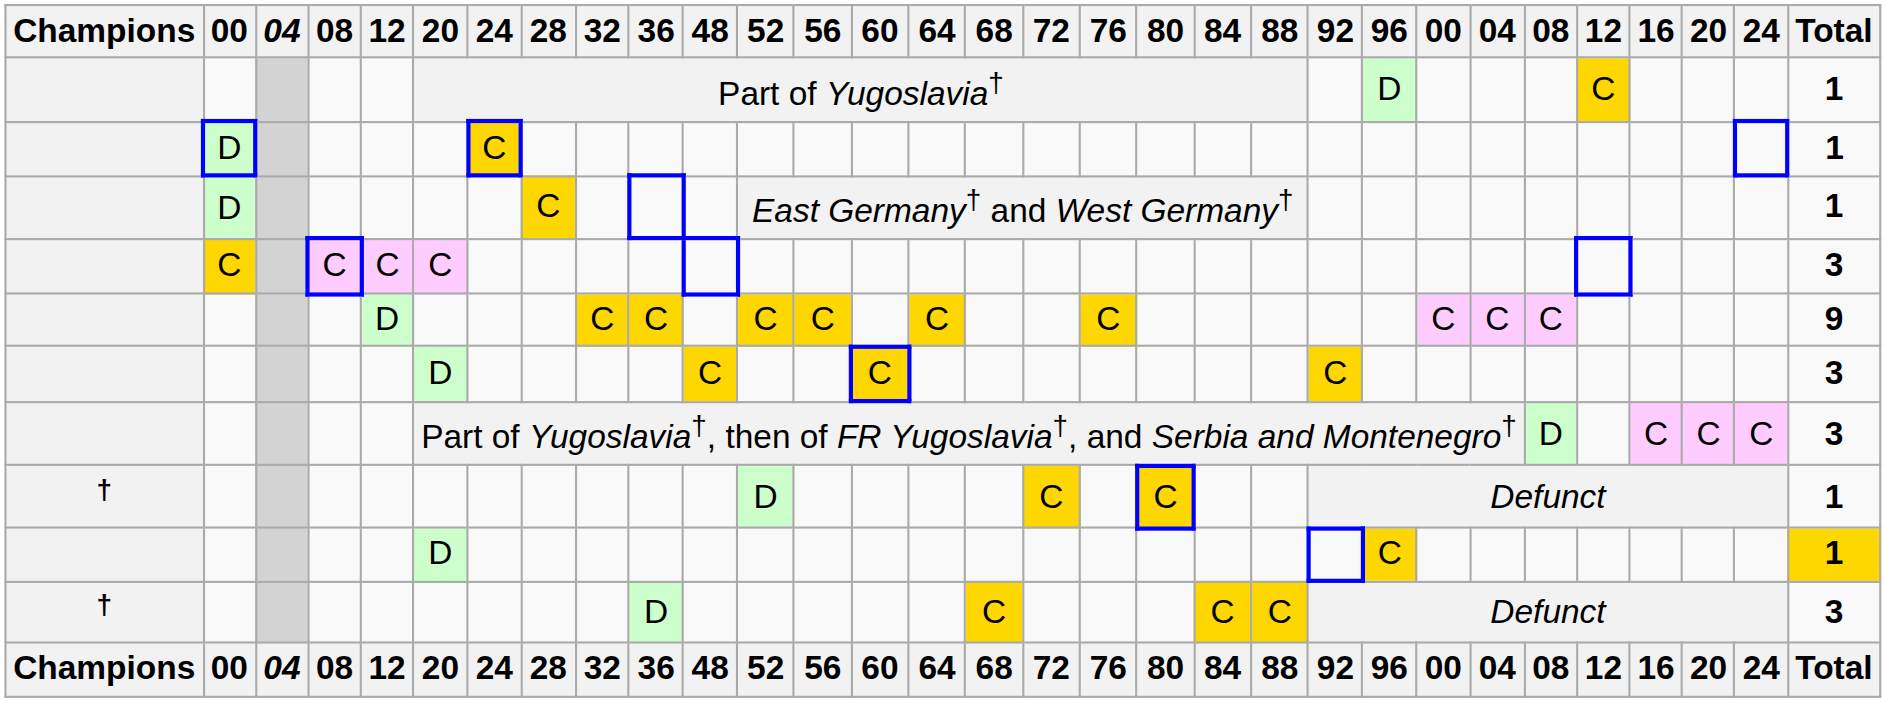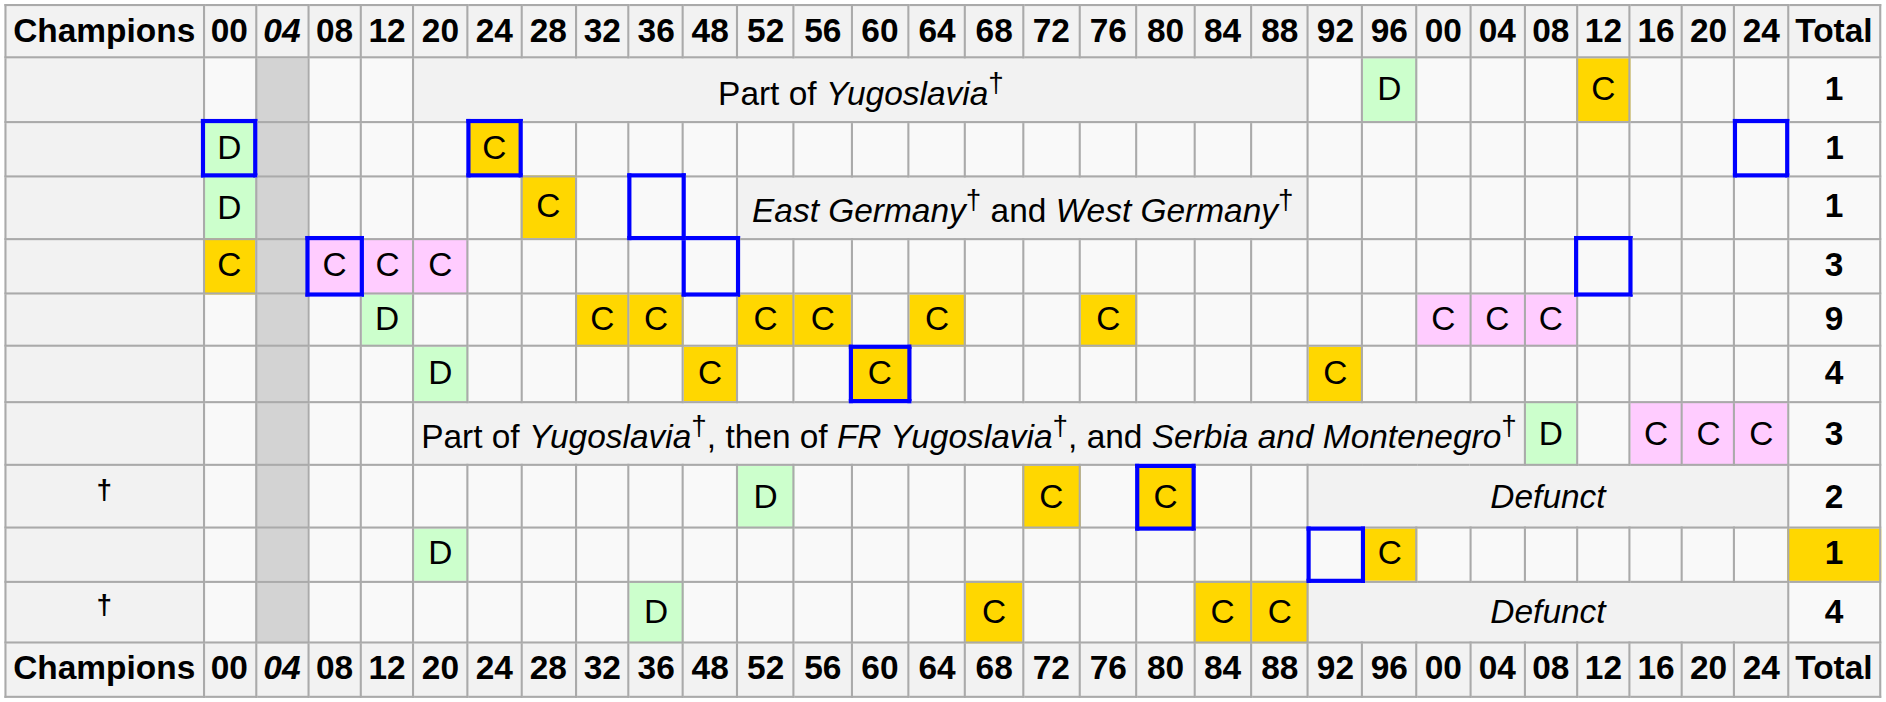(1834, 373) 3 -> (1834, 373) 4
(1834, 496) 1 -> (1834, 496) 2
(1834, 611) 3 -> (1834, 611) 4
